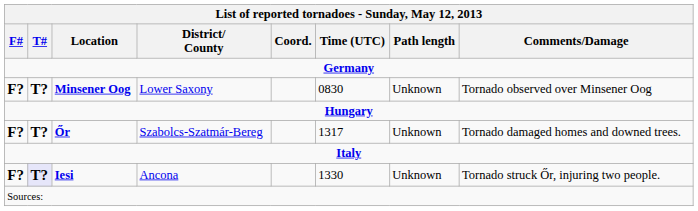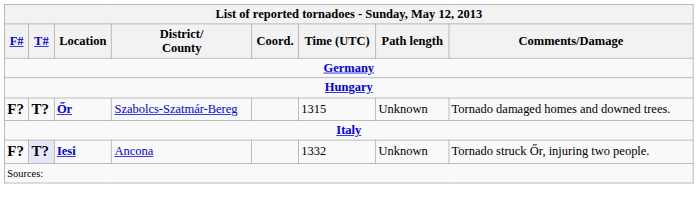- row: (93, 89)
(331, 132) 1317 -> (314, 109) 1315
(331, 174) 1330 -> (314, 151) 1332
